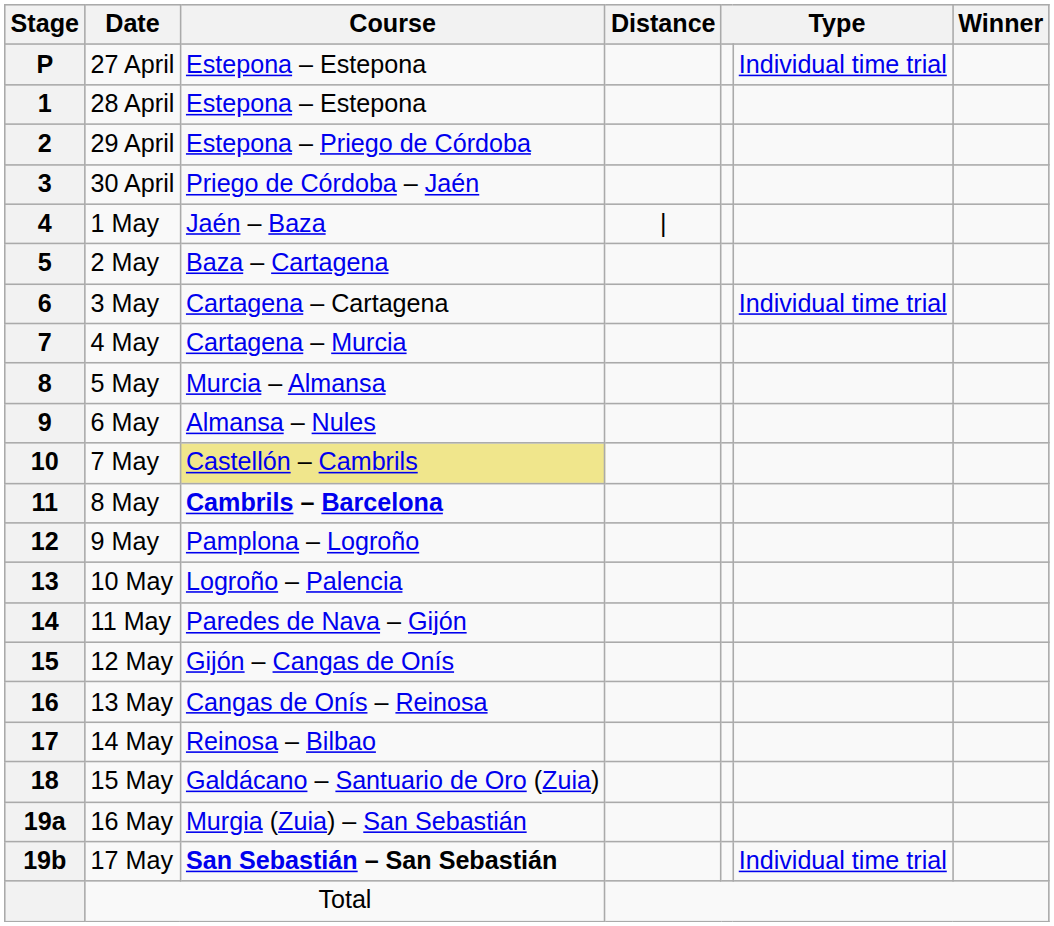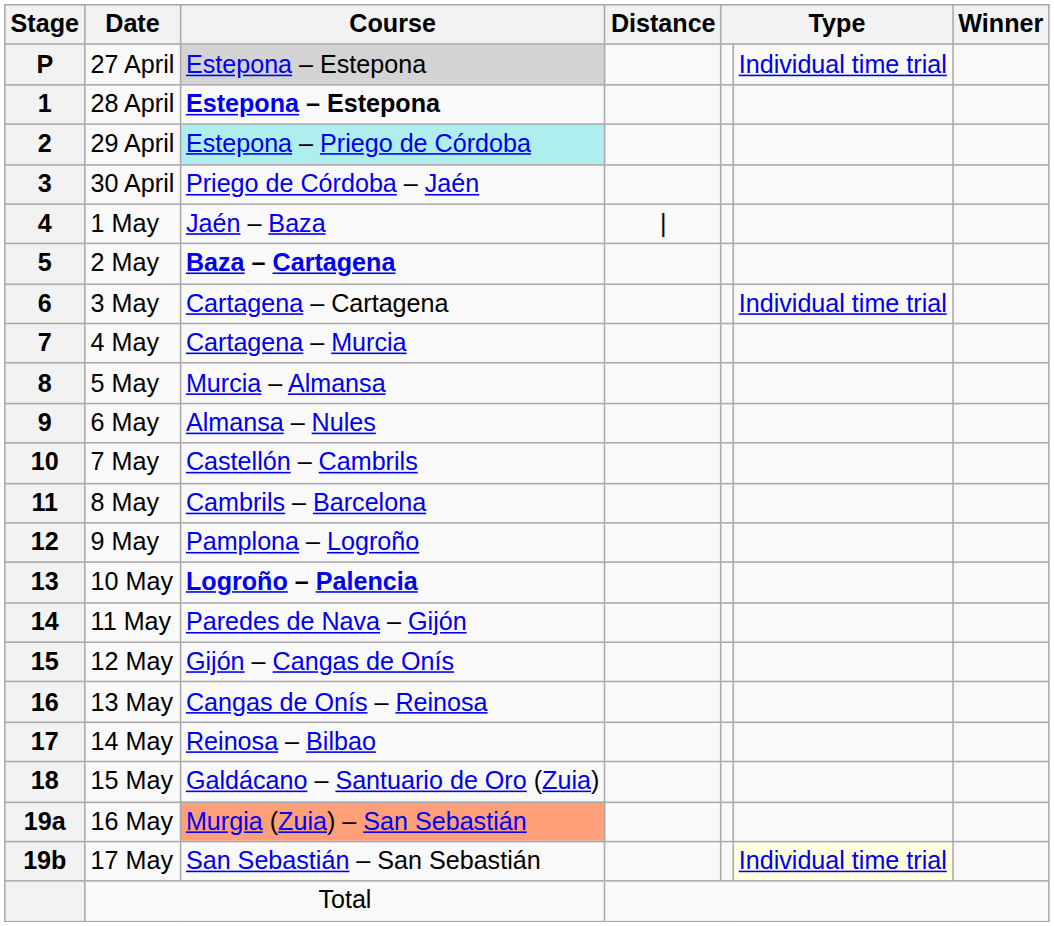(306, 64) no background -> (306, 64) lightgrey background
(306, 104) normal -> (313, 104) bold
(358, 143) no background -> (358, 143) paleturquoise background
(287, 263) normal -> (291, 263) bold
(302, 462) khaki background -> (302, 462) no background
(314, 502) bold -> (306, 502) normal
(294, 582) normal -> (302, 582) bold
(356, 821) no background -> (356, 821) lightsalmon background
(372, 861) bold -> (363, 861) normal
(843, 861) no background -> (843, 861) lightyellow background
